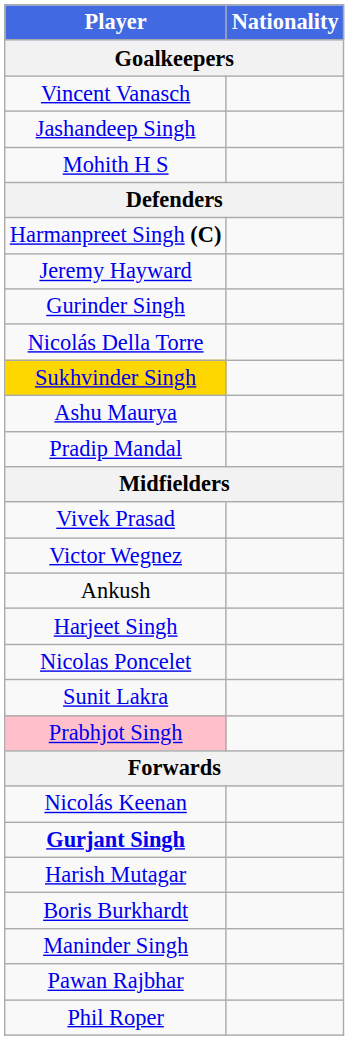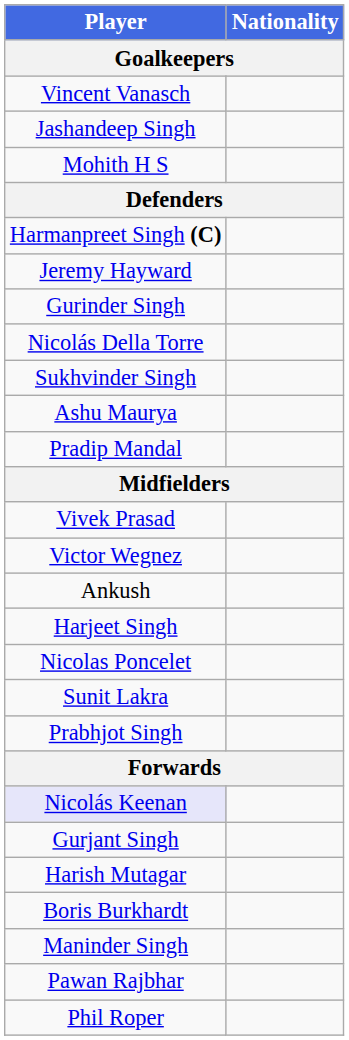(116, 377) gold background -> (116, 377) no background
(116, 732) pink background -> (116, 732) no background
(116, 803) no background -> (116, 803) lavender background
(116, 839) bold -> (116, 839) normal
